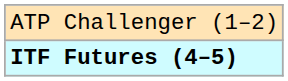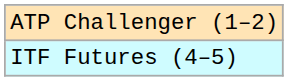(124, 58) bold -> (124, 58) normal
